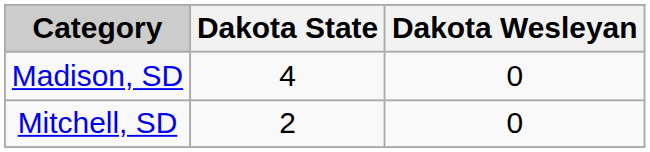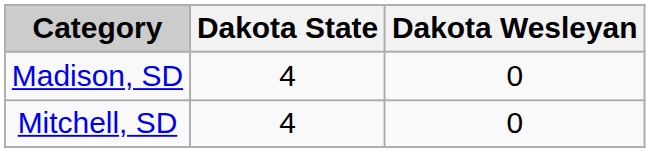(288, 123) 2 -> (288, 123) 4
